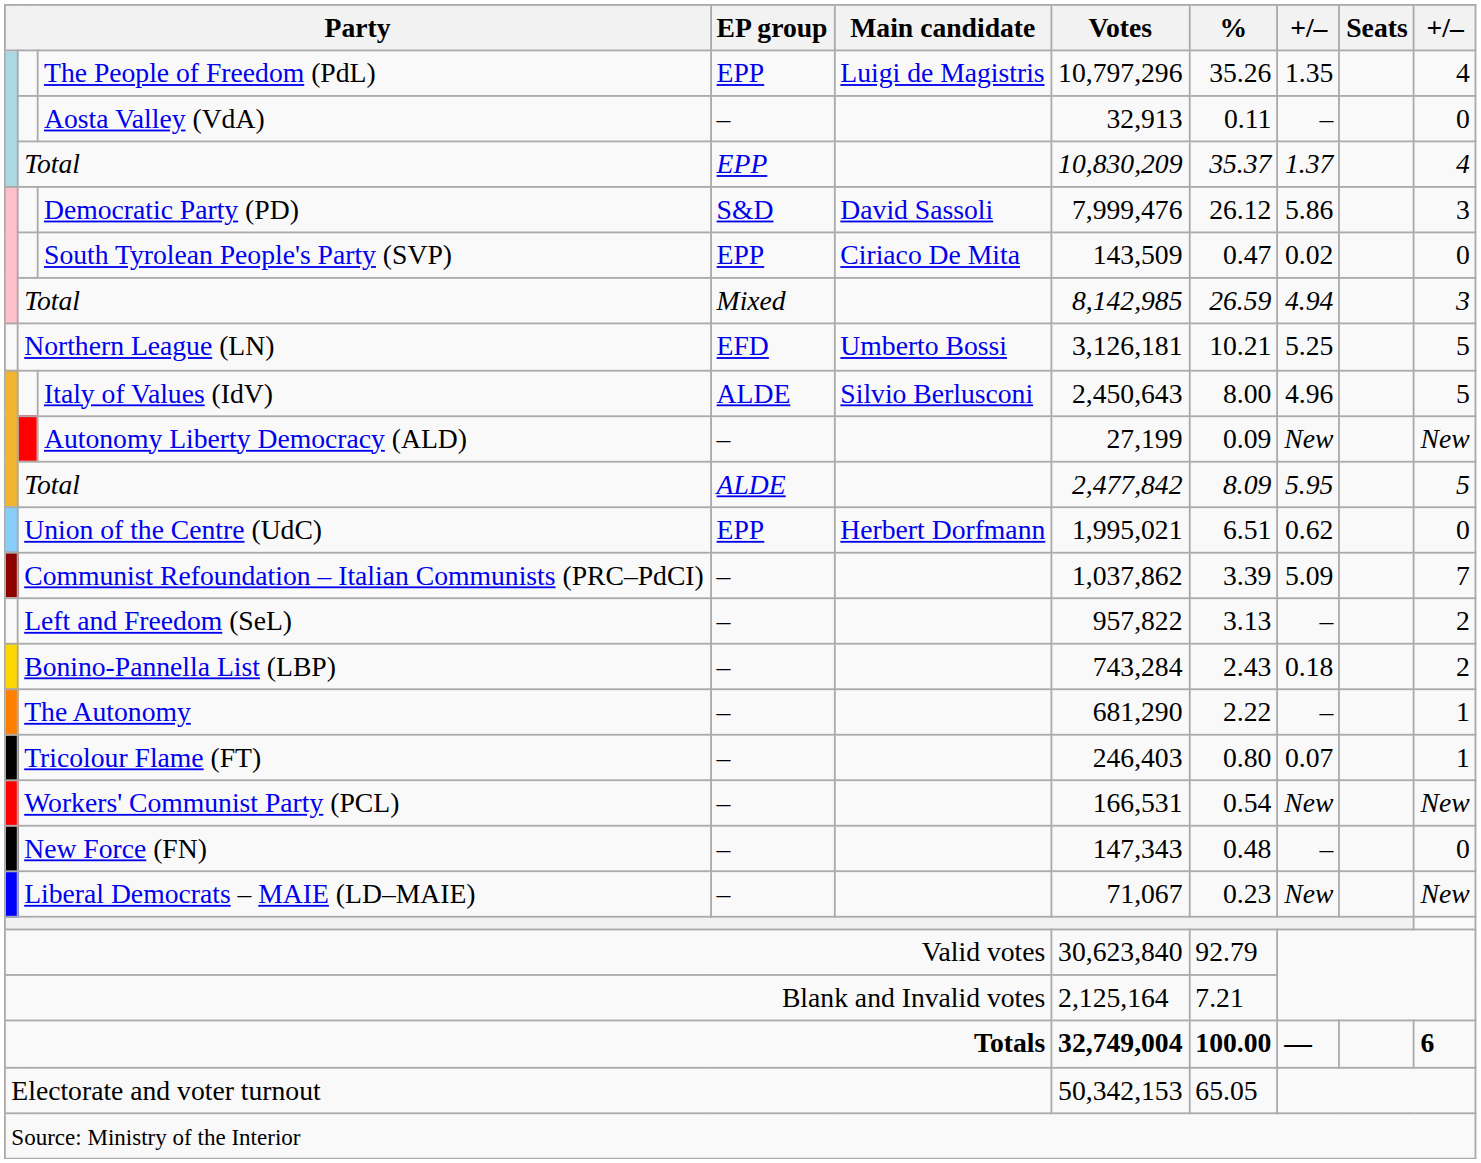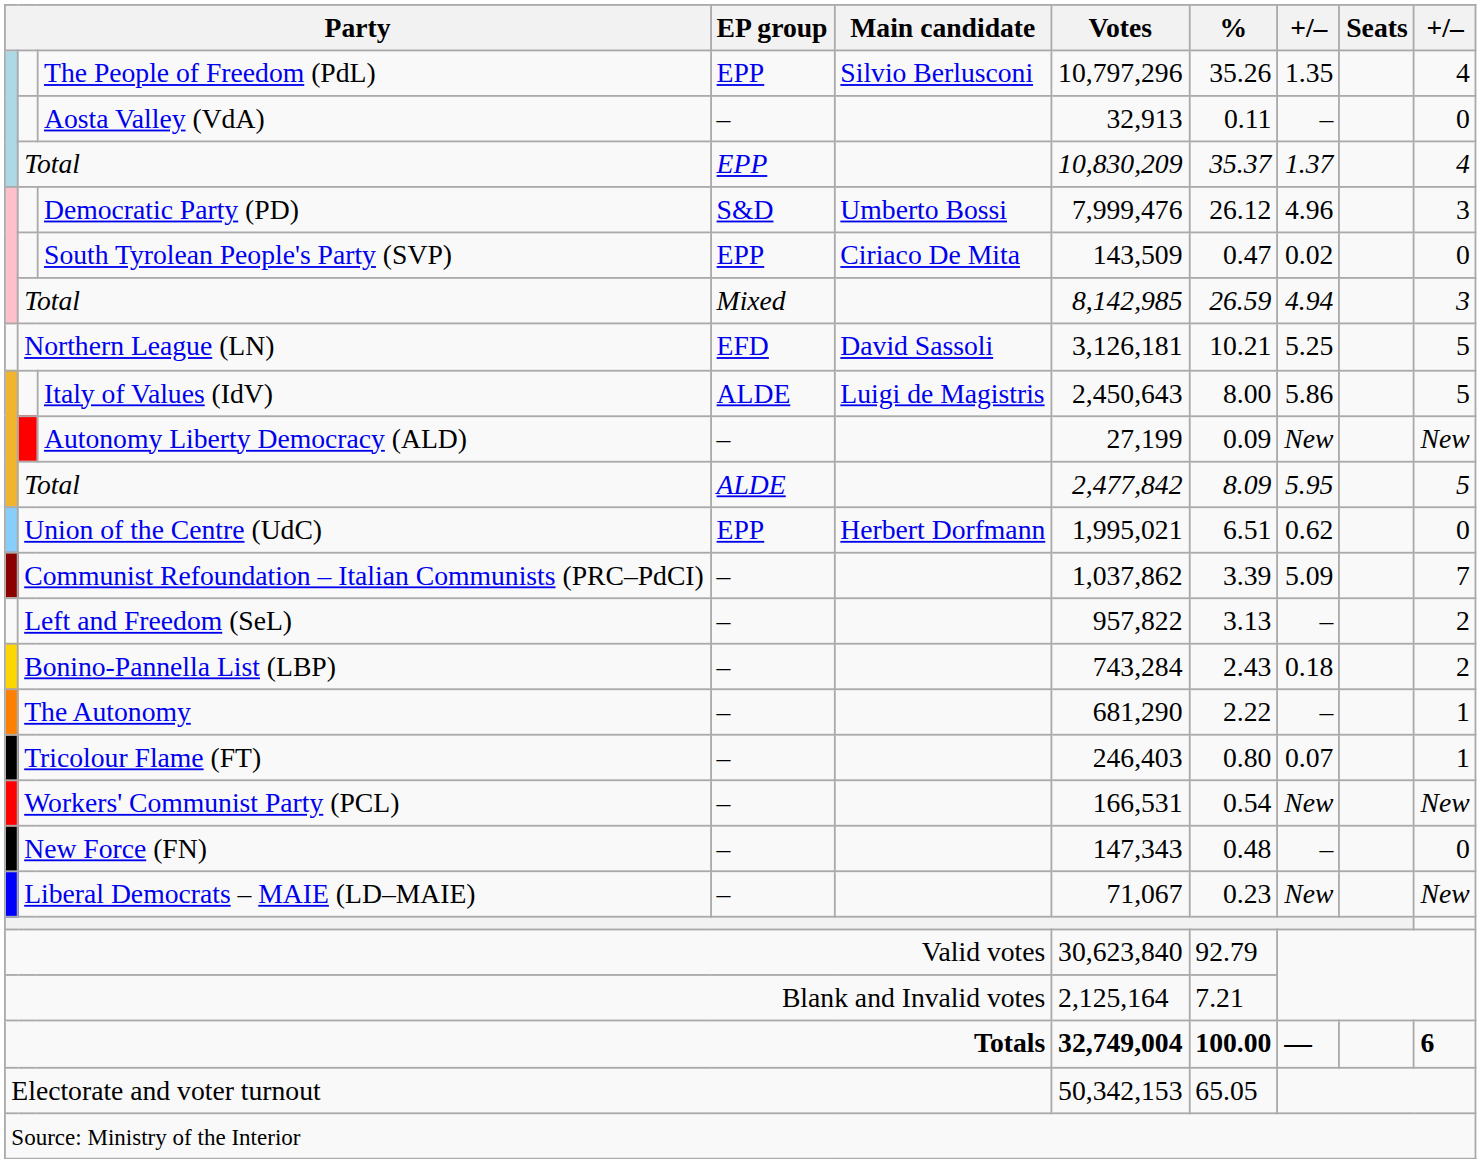(942, 73) Luigi de Magistris -> (937, 73) Silvio Berlusconi
(917, 209) David Sassoli -> (924, 209) Umberto Bossi
(1309, 209) 5.86 -> (1309, 209) 4.96
(924, 346) Umberto Bossi -> (917, 346) David Sassoli
(937, 392) Silvio Berlusconi -> (942, 392) Luigi de Magistris
(1309, 392) 4.96 -> (1309, 392) 5.86
